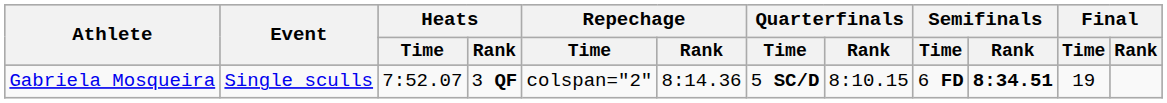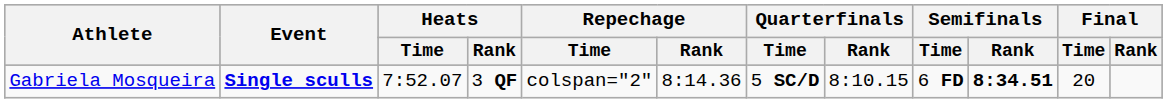(299, 81) normal -> (299, 81) bold
(1084, 81) 19 -> (1084, 81) 20
